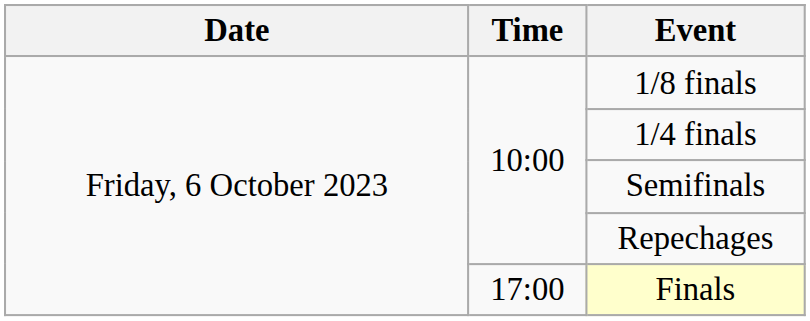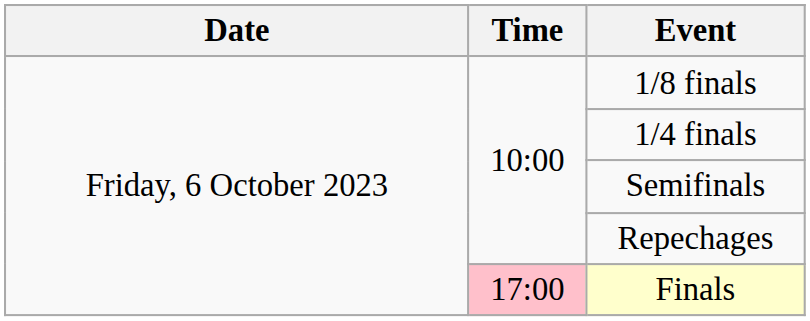(527, 289) no background -> (527, 289) pink background
